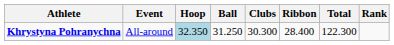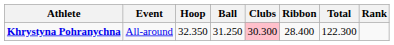(193, 31) lightblue background -> (193, 31) no background
(262, 31) no background -> (262, 31) pink background
